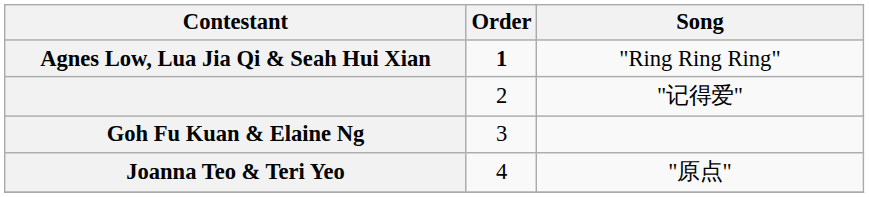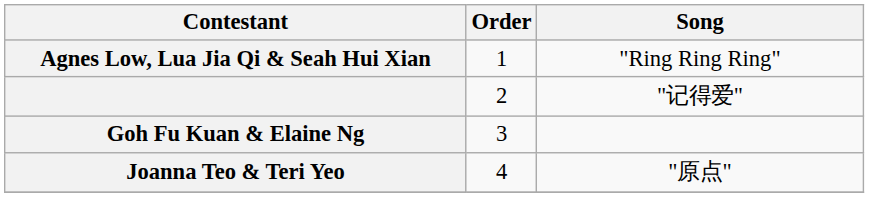(502, 58) bold -> (502, 58) normal
